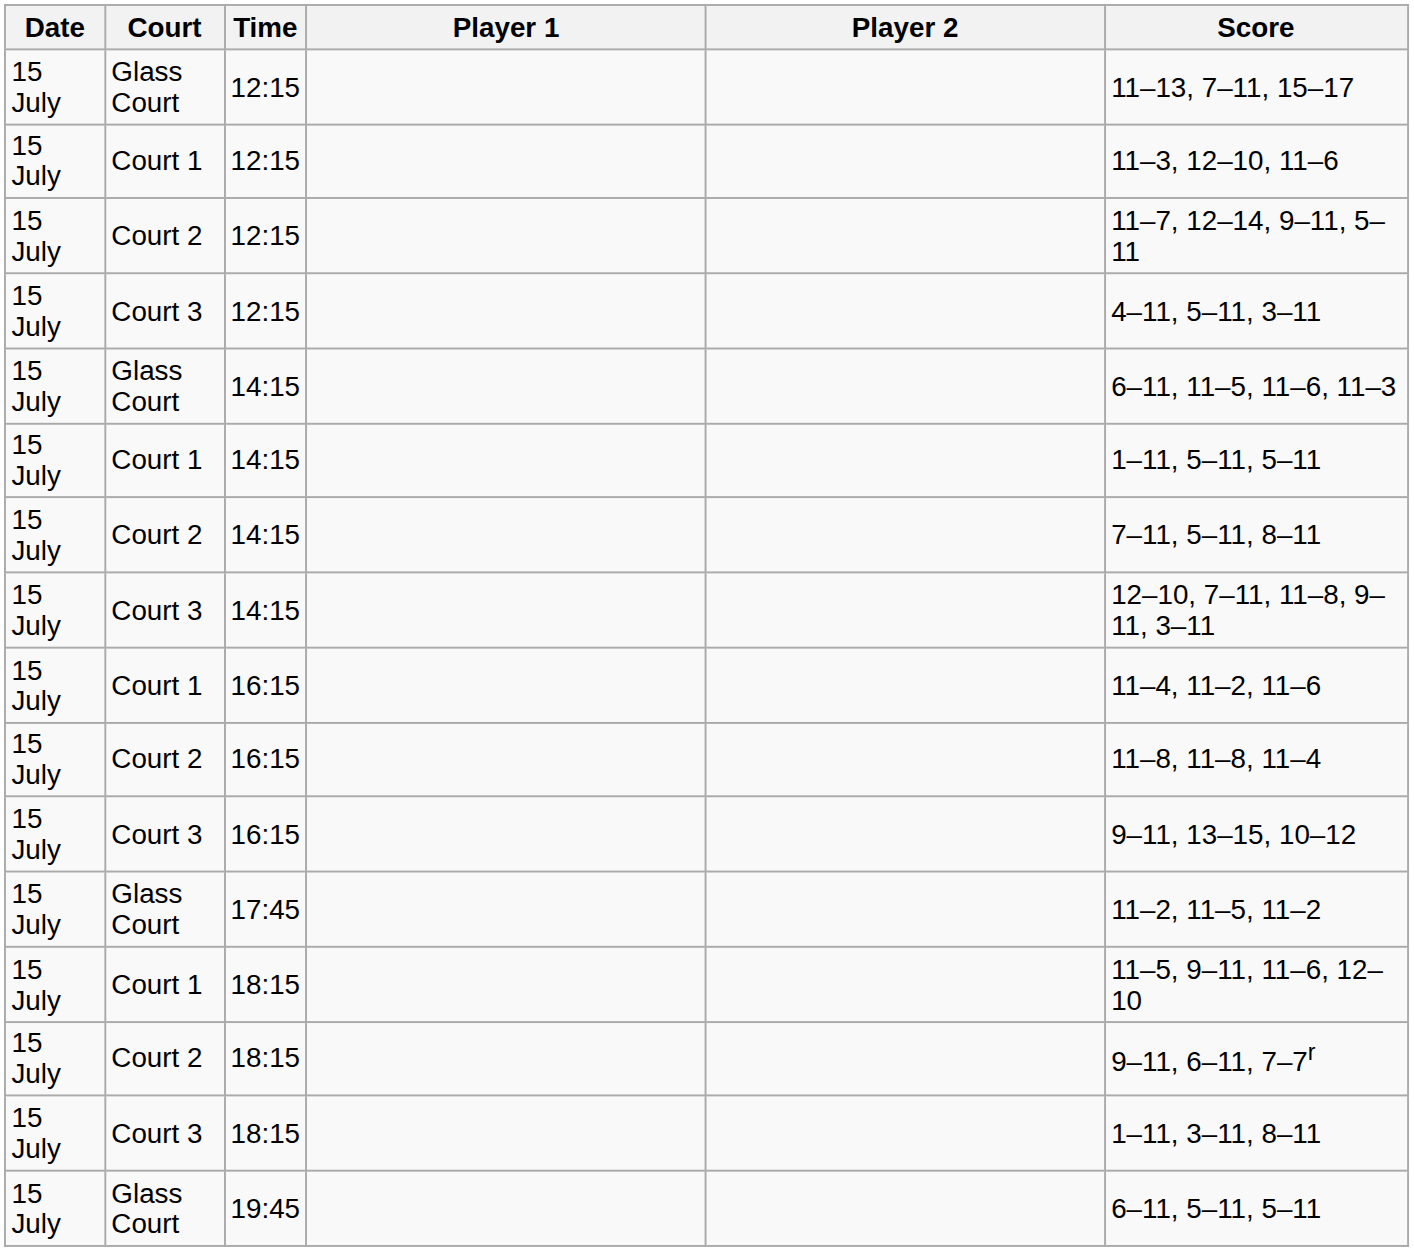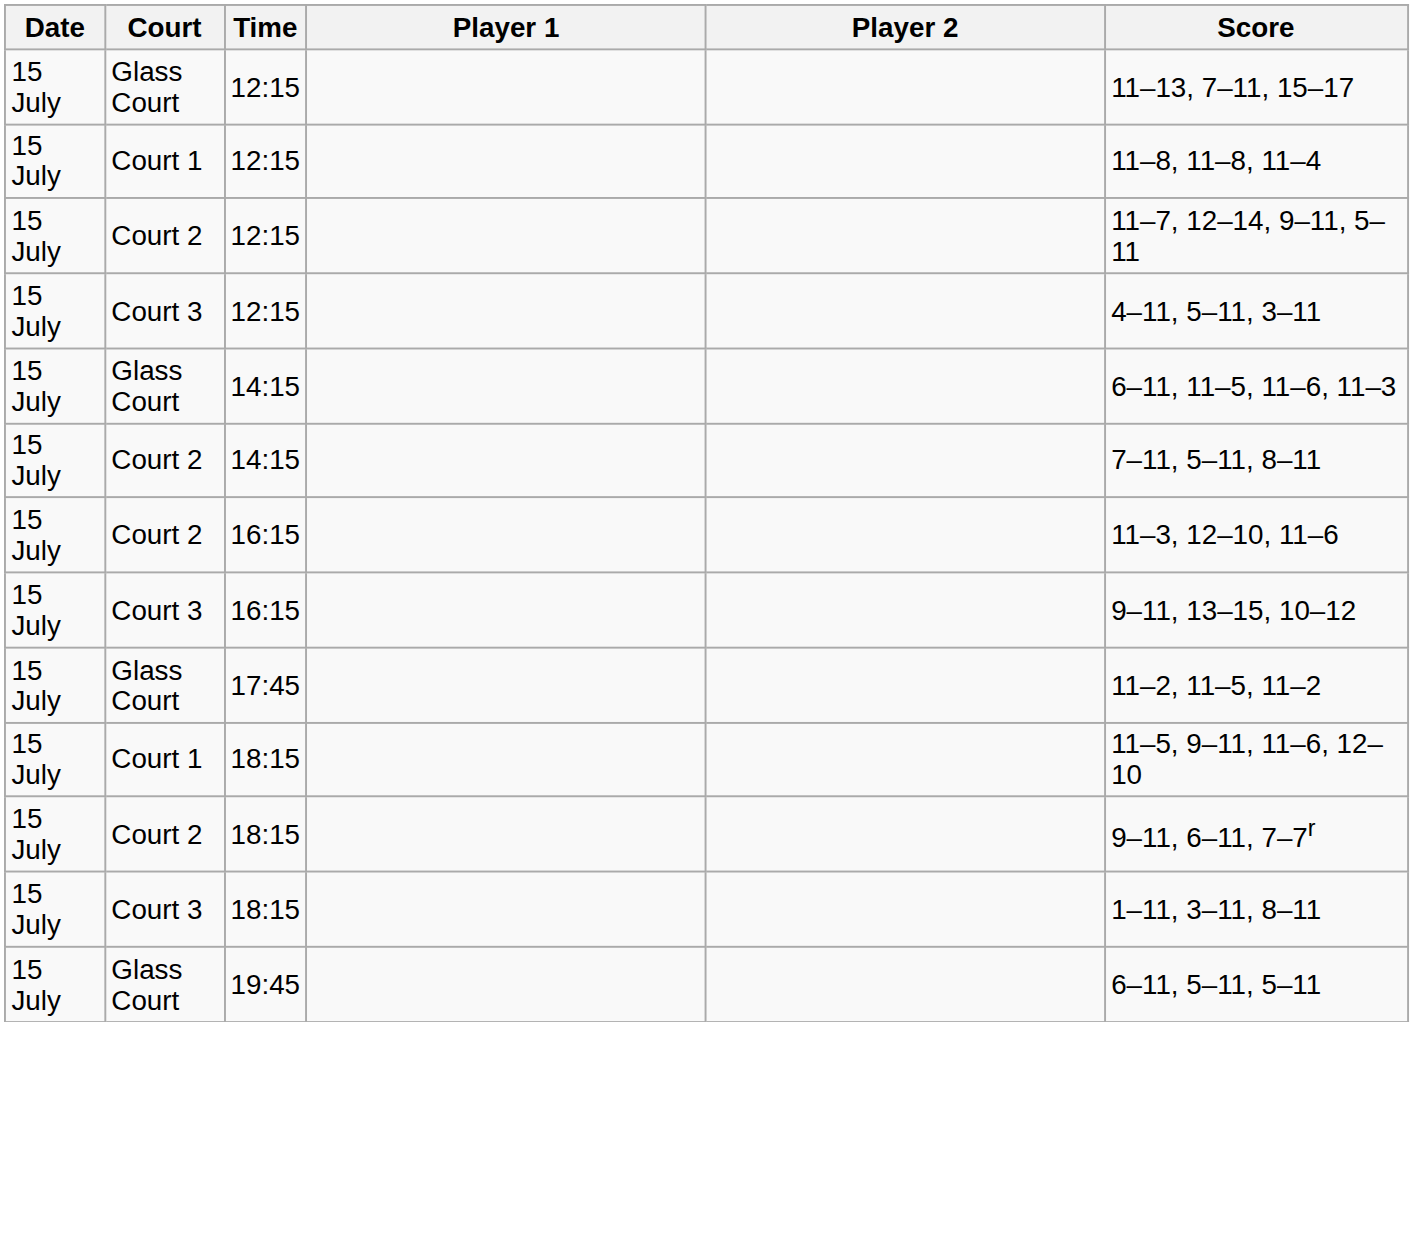(1225, 161) 11–3, 12–10, 11–6 -> (1216, 161) 11–8, 11–8, 11–4
- row: (157, 461)
- row: (157, 610)
- row: (157, 685)
(1216, 760) 11–8, 11–8, 11–4 -> (1225, 535) 11–3, 12–10, 11–6
